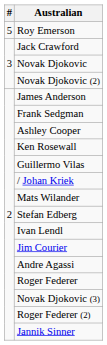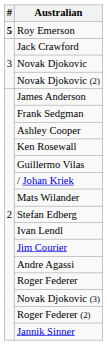(9, 30) normal -> (9, 30) bold
